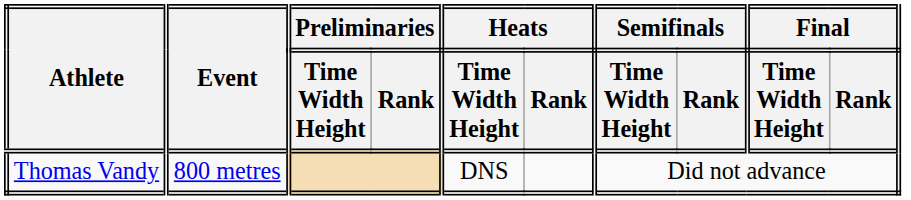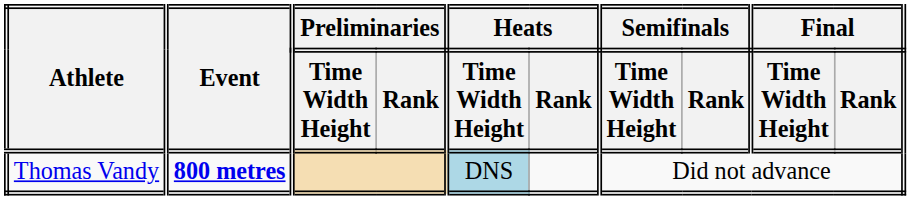(227, 171) normal -> (230, 171) bold
(484, 171) no background -> (489, 171) lightblue background
